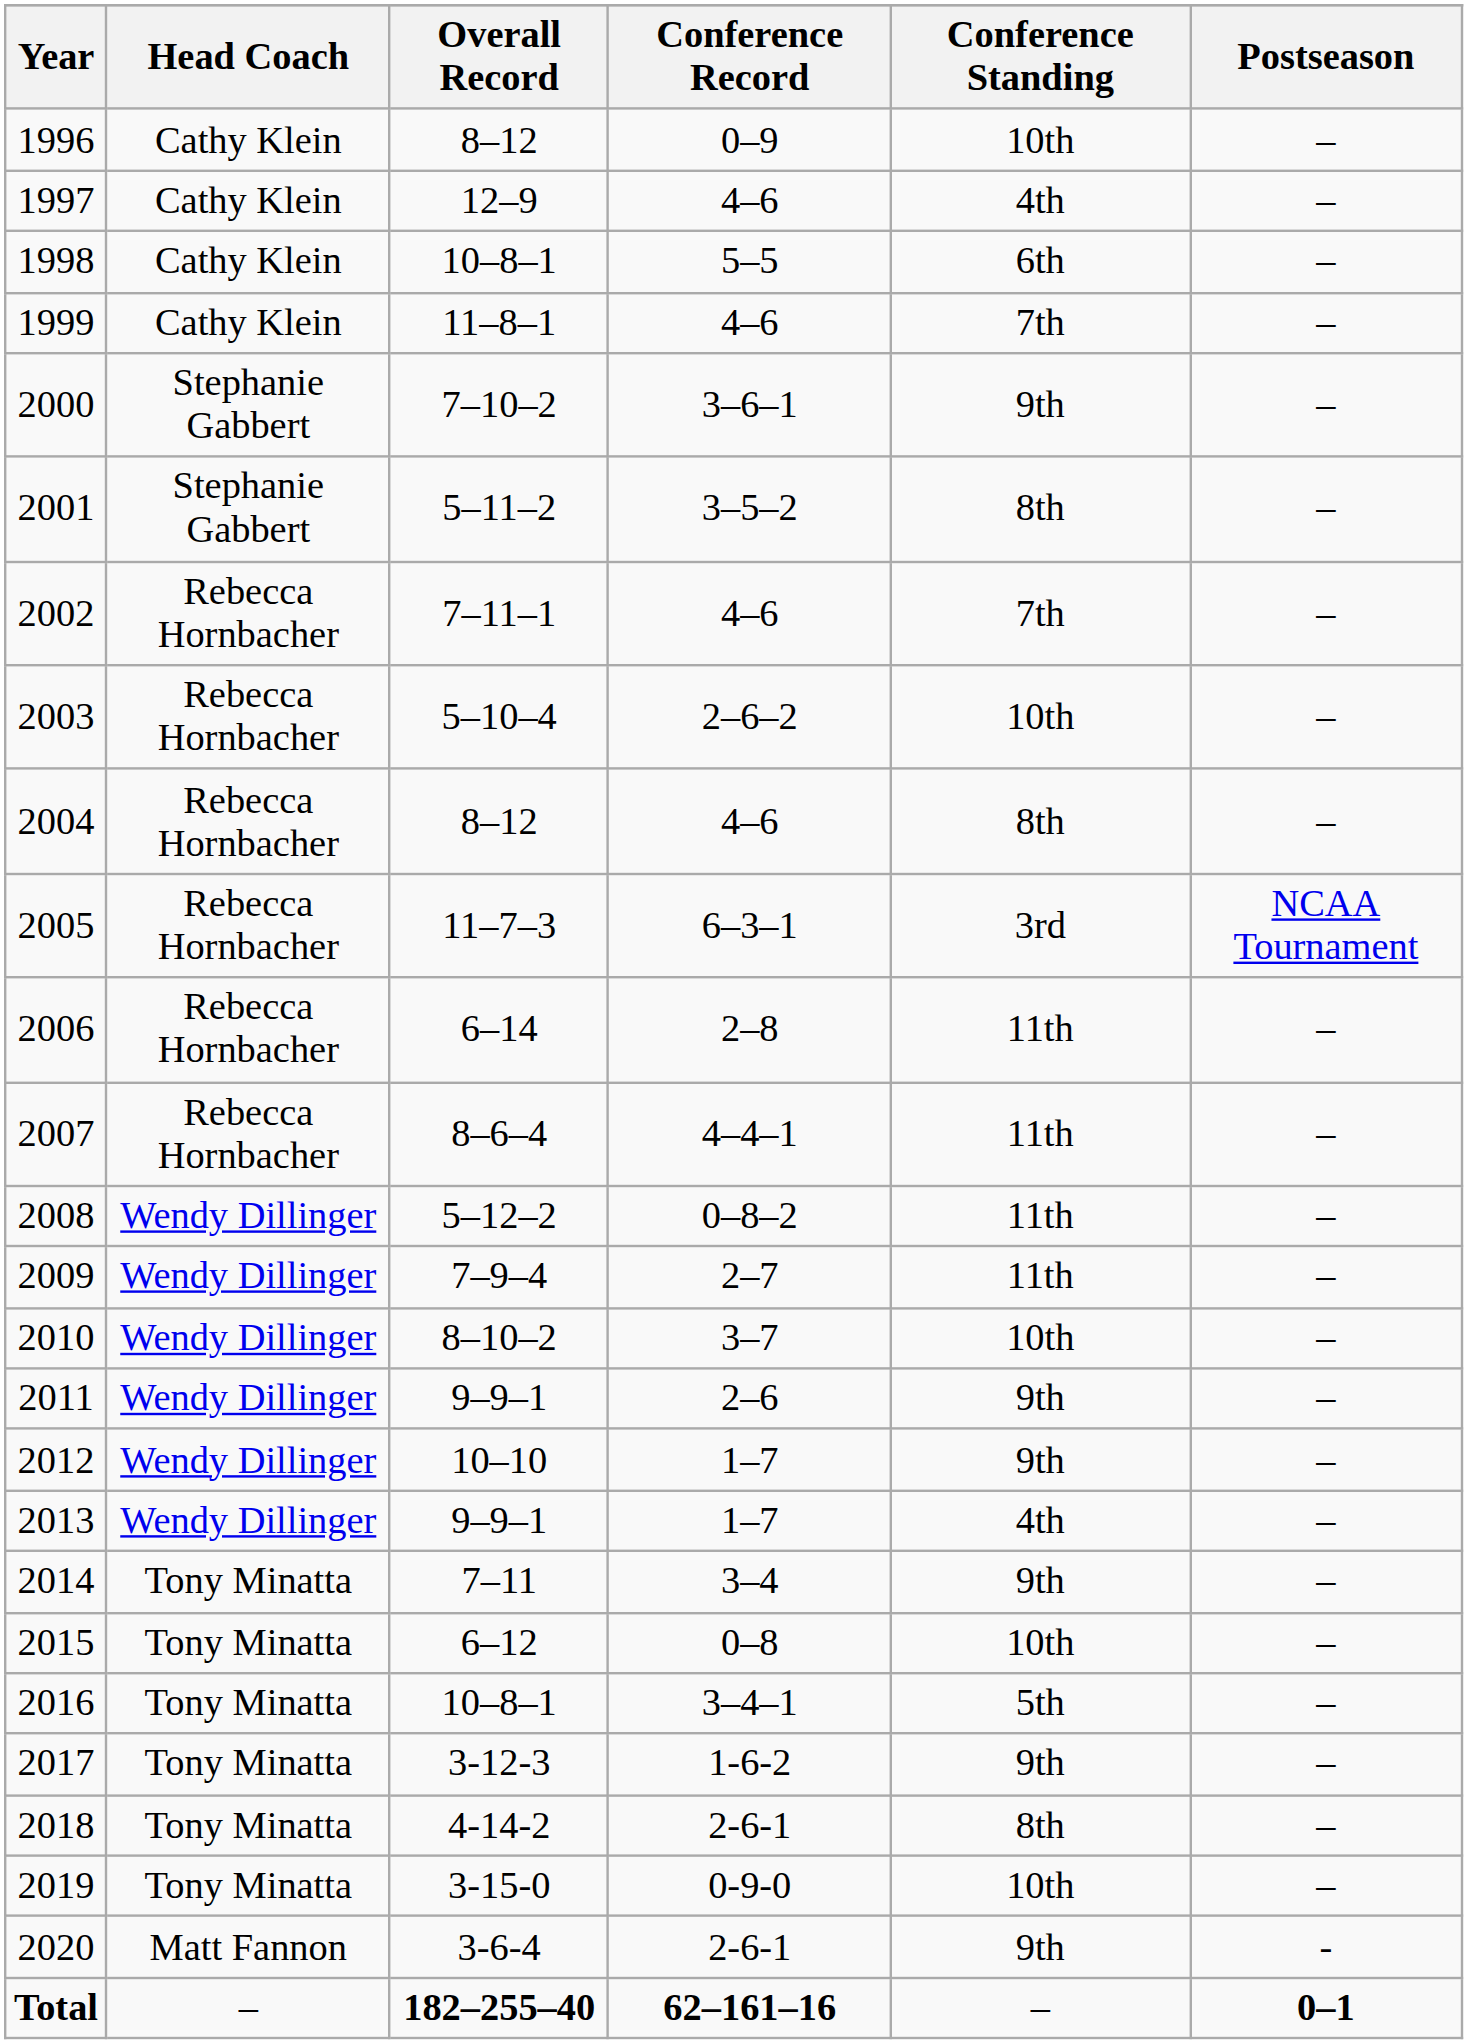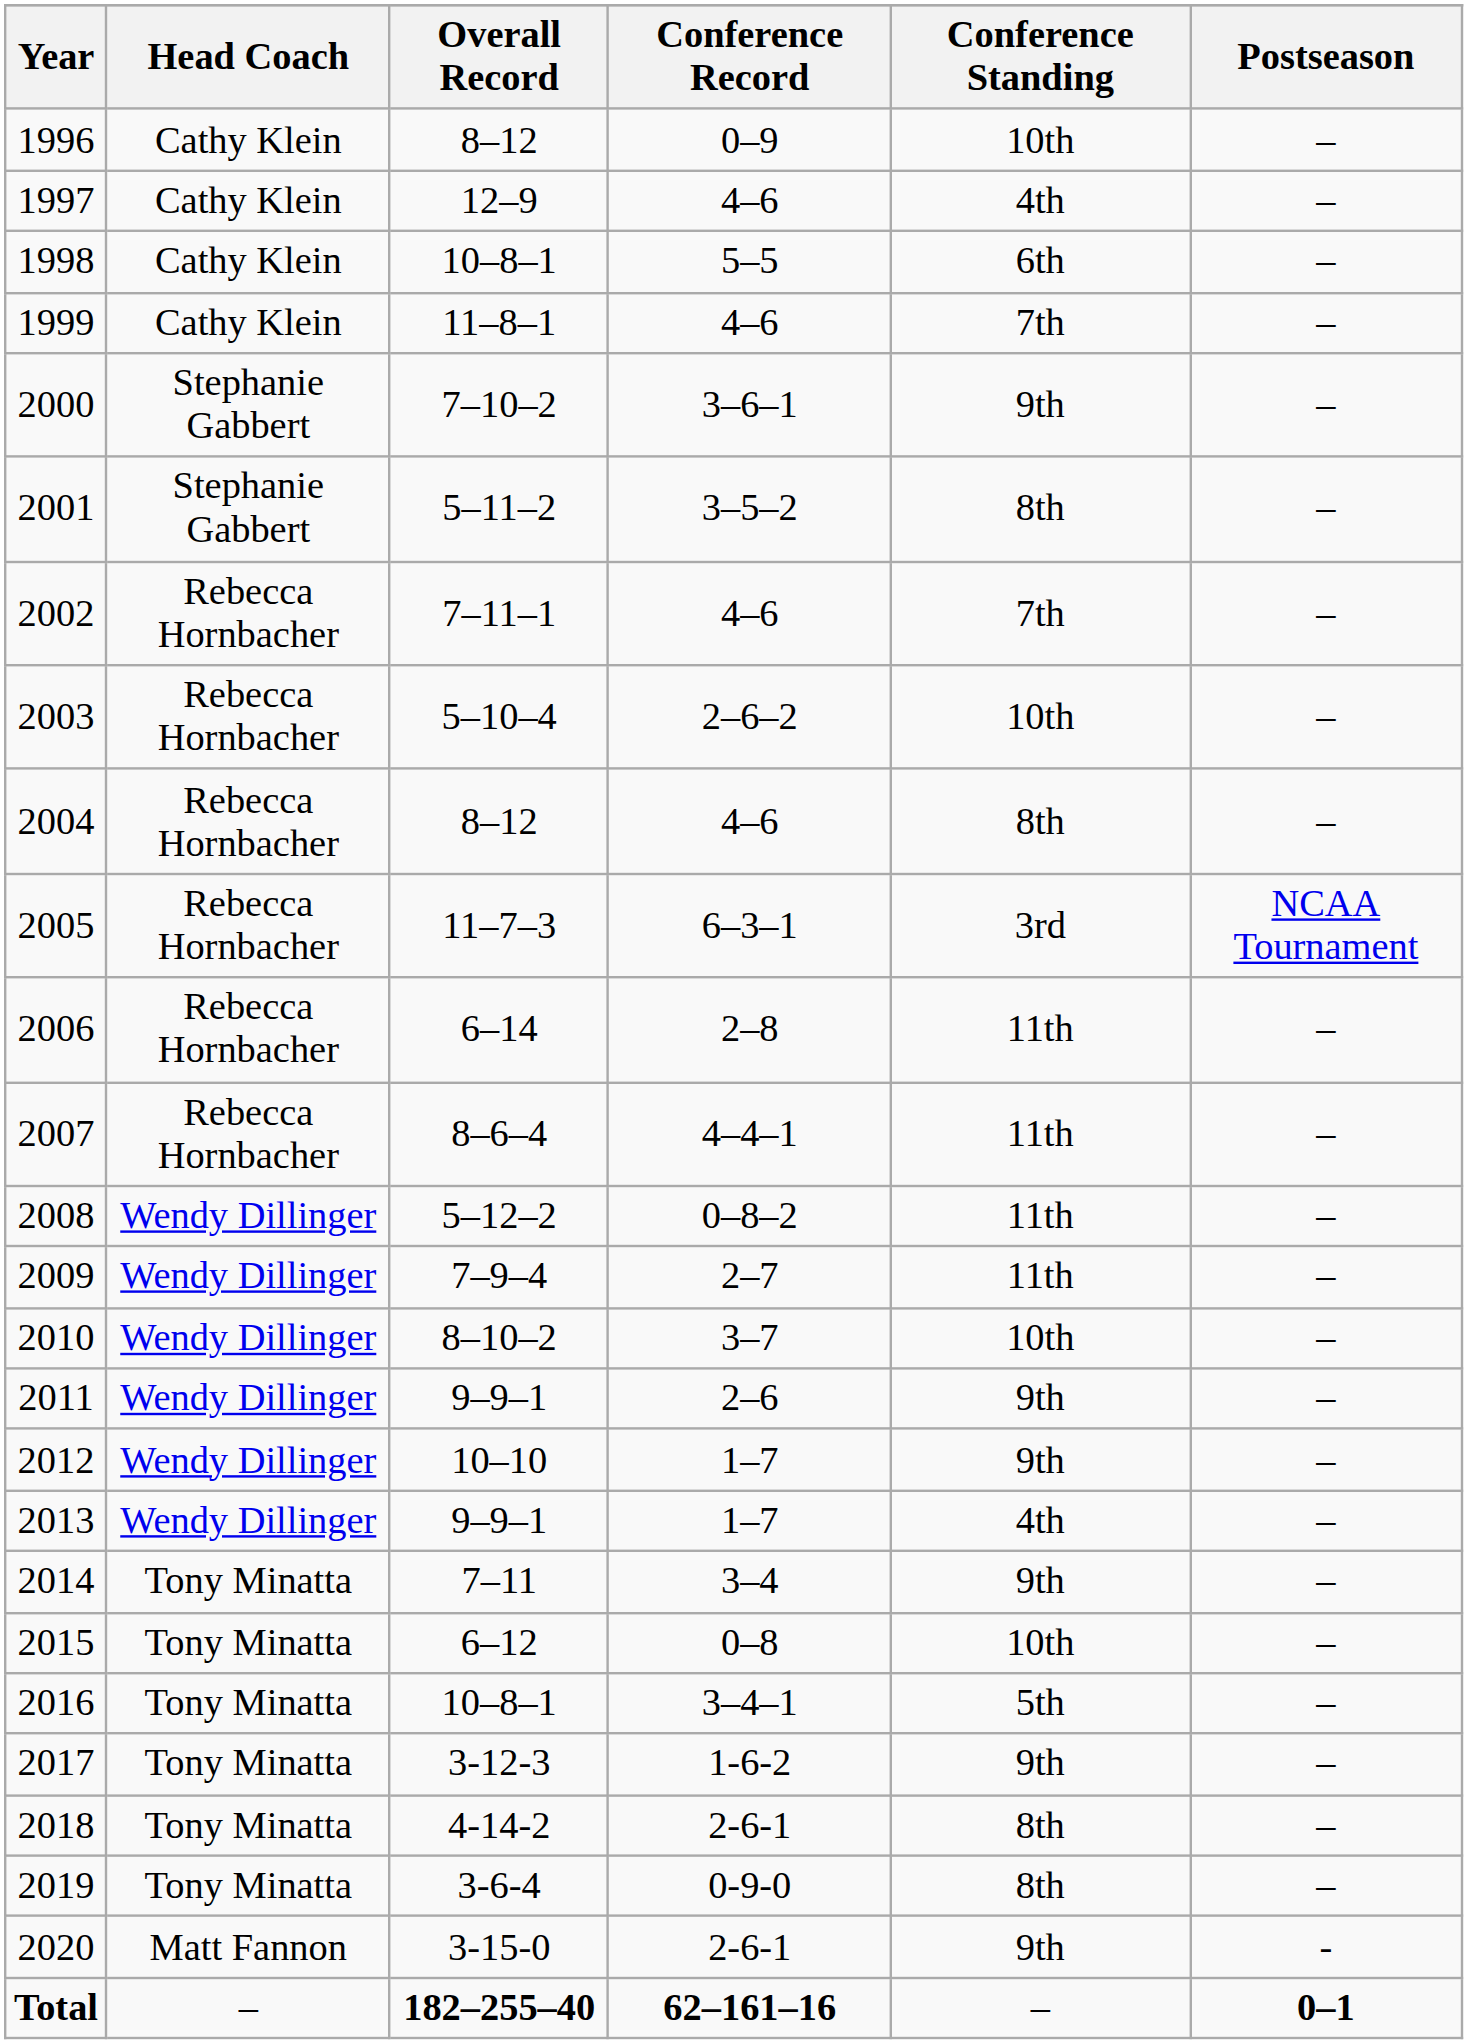(499, 1885) 3-15-0 -> (499, 1885) 3-6-4
(1040, 1885) 10th -> (1040, 1885) 8th
(499, 1946) 3-6-4 -> (499, 1946) 3-15-0
